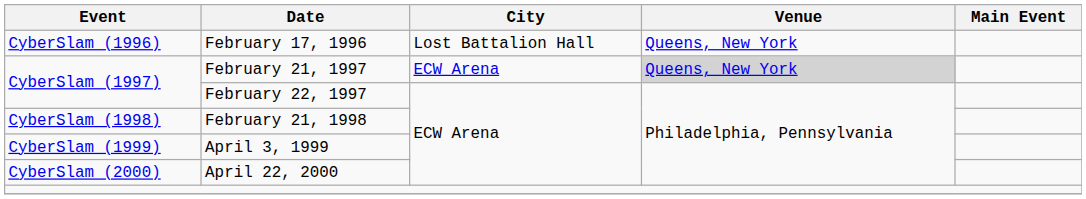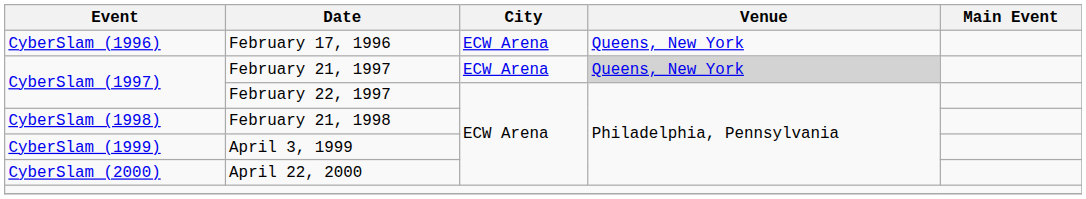(504, 43) Lost Battalion Hall -> (506, 43) ECW Arena
